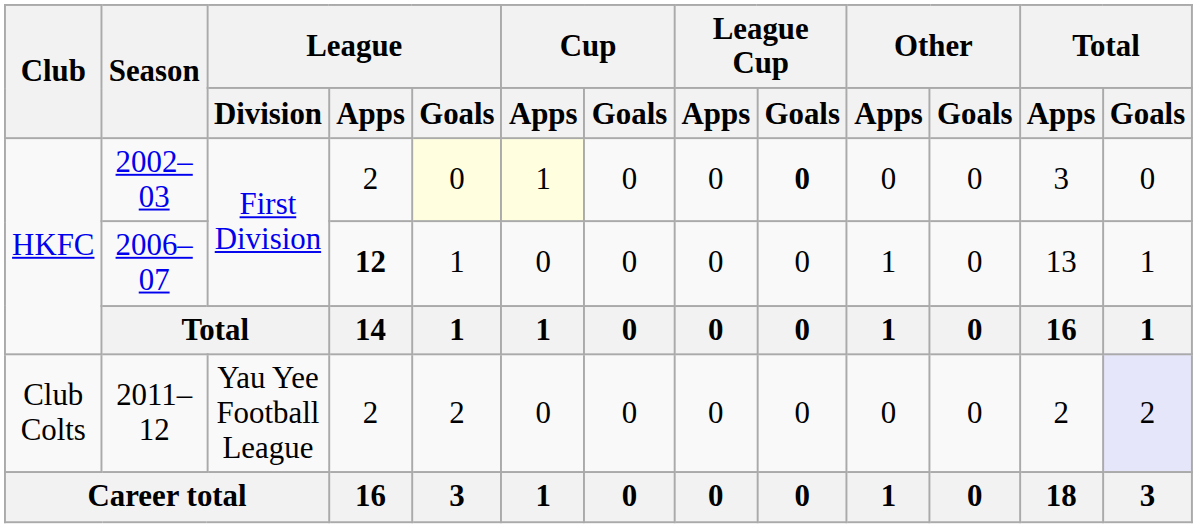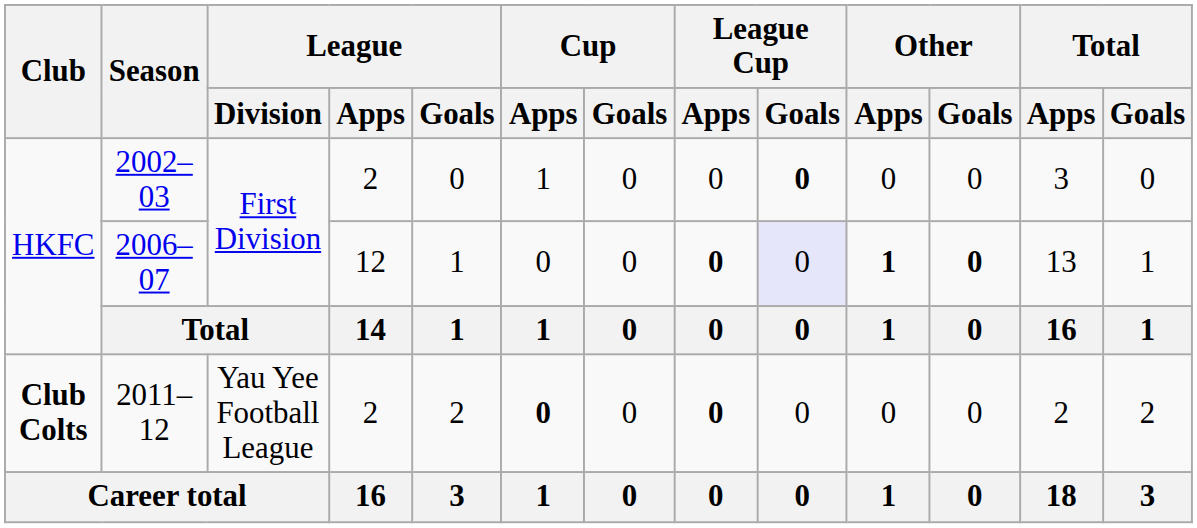(457, 179) lightyellow background -> (457, 179) no background
(543, 179) lightyellow background -> (543, 179) no background
(371, 262) bold -> (371, 262) normal
(716, 262) normal -> (716, 262) bold
(802, 262) no background -> (802, 262) lavender background
(888, 262) normal -> (888, 262) bold
(975, 262) normal -> (975, 262) bold
(53, 412) normal -> (53, 412) bold
(543, 412) normal -> (543, 412) bold
(716, 412) normal -> (716, 412) bold
(1147, 412) lavender background -> (1147, 412) no background
